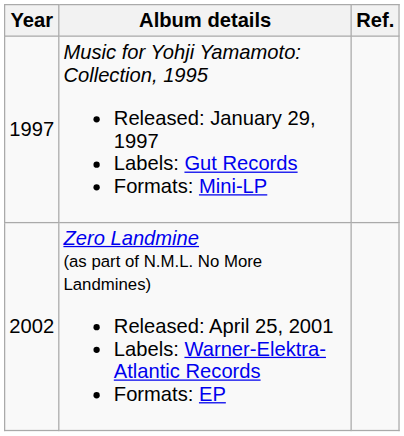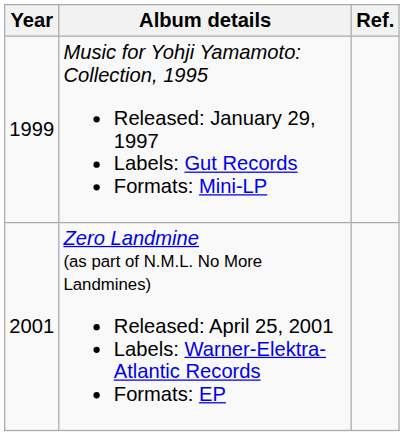(32, 129) 1997 -> (32, 129) 1999
(32, 326) 2002 -> (32, 326) 2001
